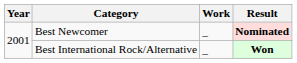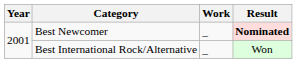(262, 49) bold -> (262, 49) normal
